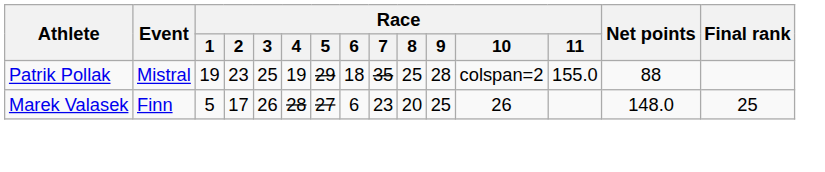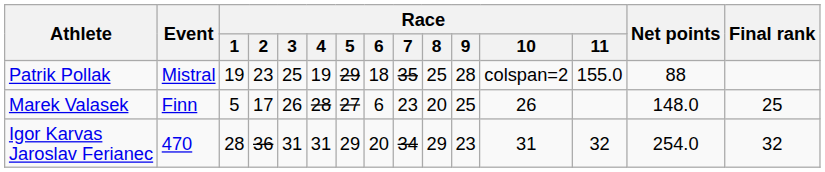+ row: (81, 144)
